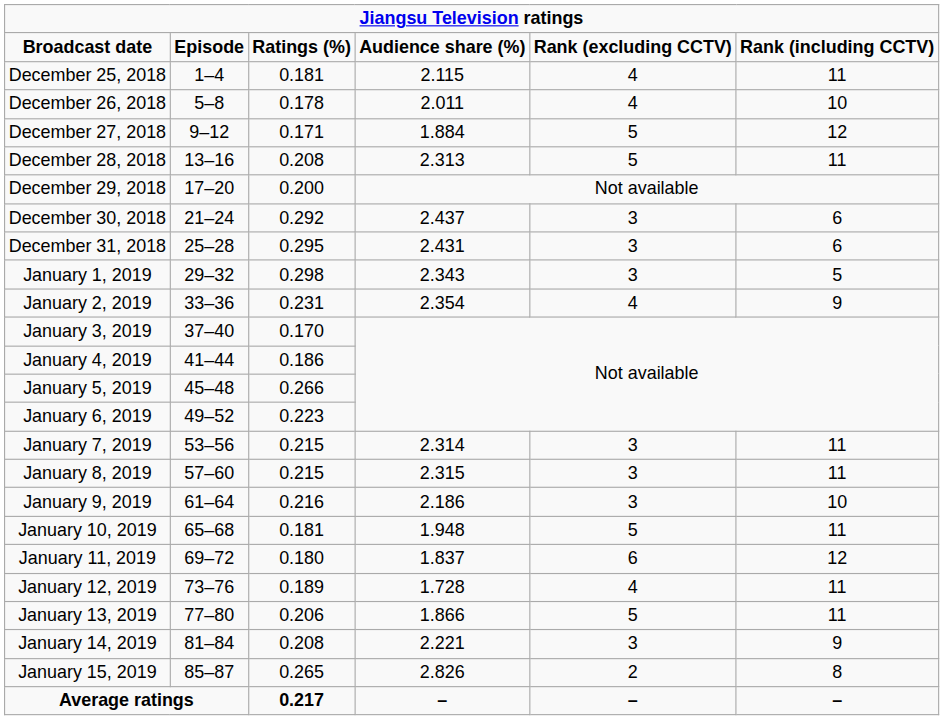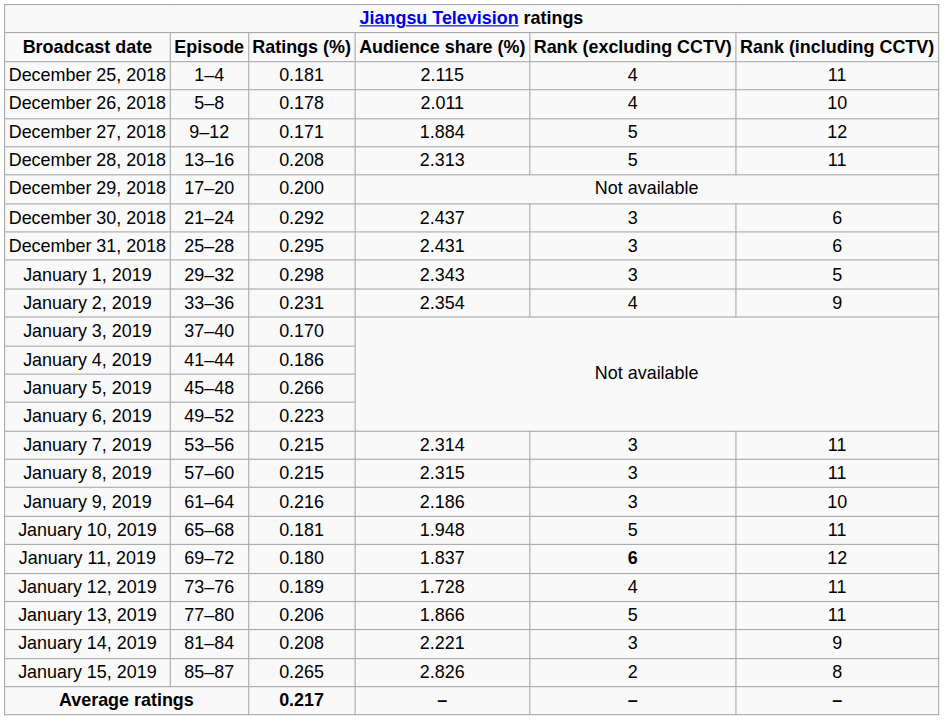(633, 558) normal -> (633, 558) bold
